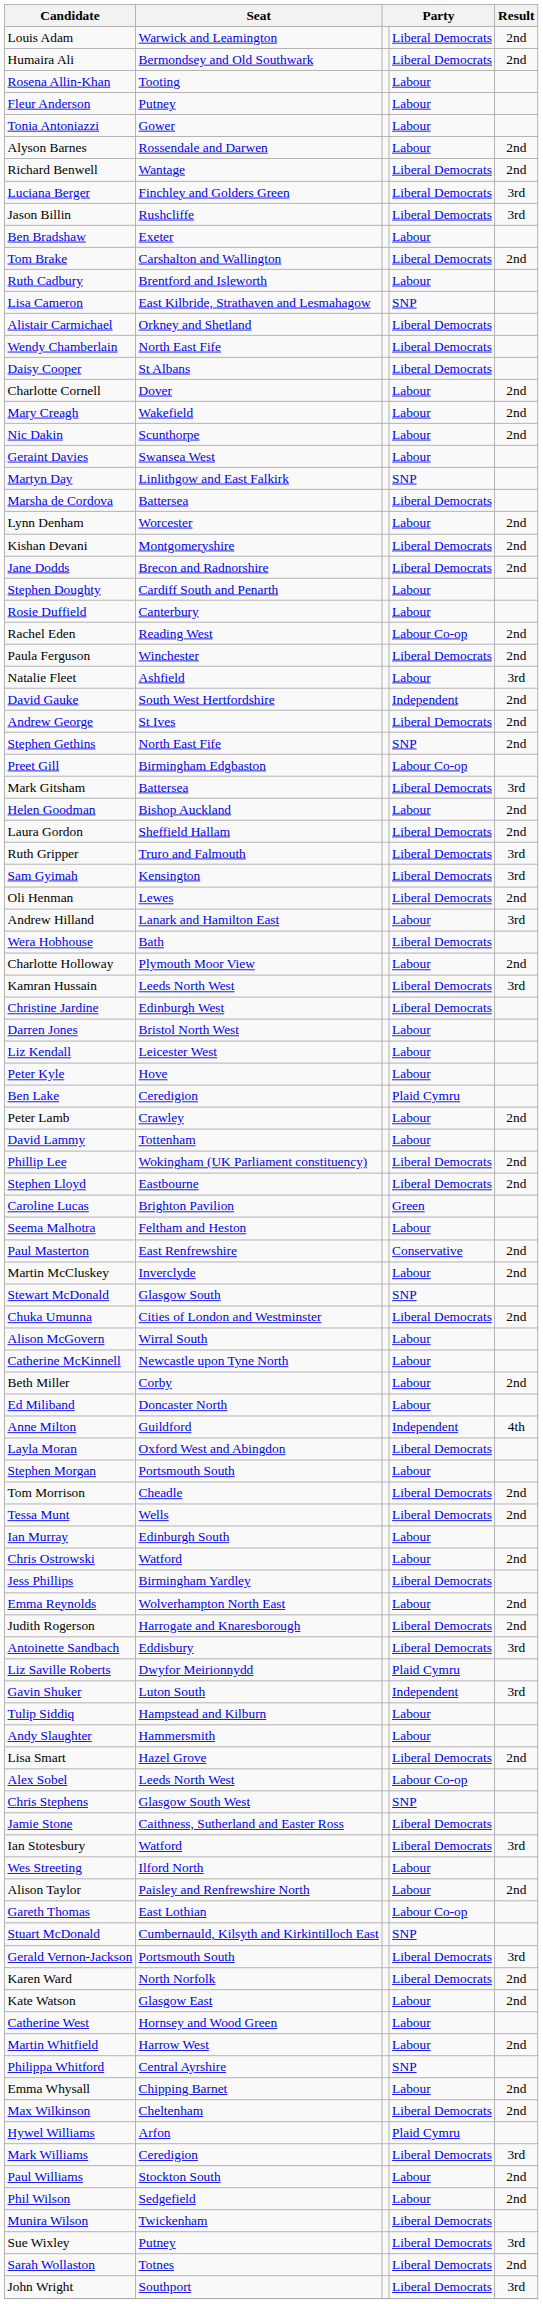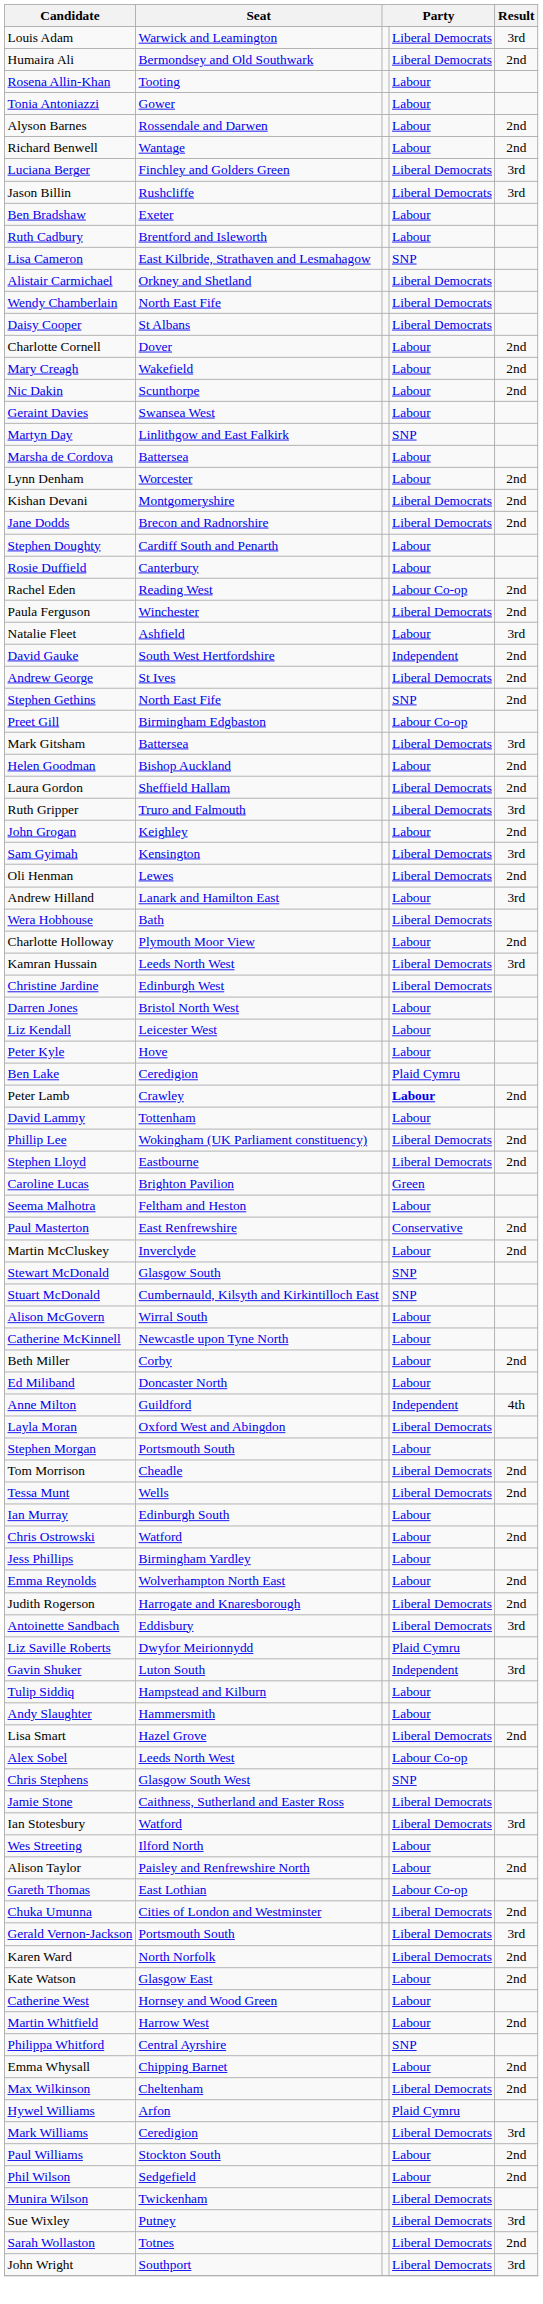(516, 37) 2nd -> (516, 37) 3rd
- row: (49, 103)
(442, 170) Liberal Democrats -> (411, 148) Labour
- row: (37, 258)
(442, 500) Liberal Democrats -> (411, 456) Labour
+ row: (42, 831)
(411, 1118) normal -> (414, 1096) bold
rows swapped: (54, 1934) <-> (50, 1316)
(442, 1581) Liberal Democrats -> (411, 1559) Labour
